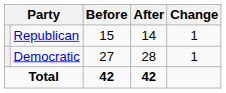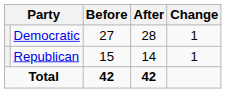rows swapped: (47, 56) <-> (46, 35)
